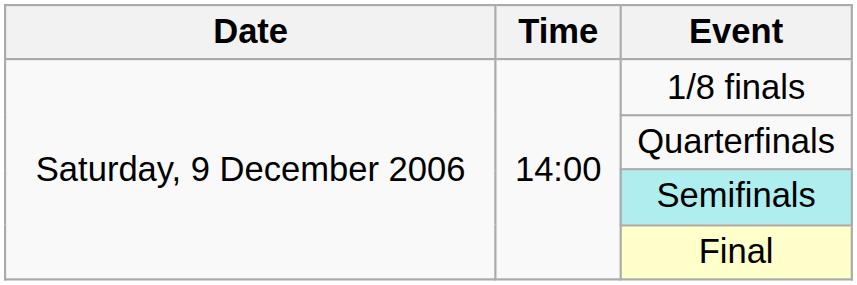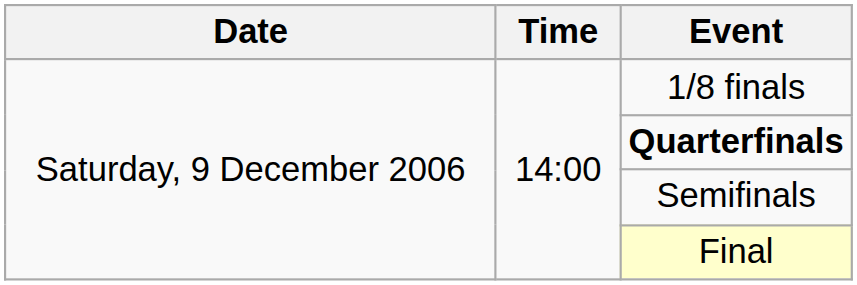(736, 141) normal -> (736, 141) bold
(736, 196) paleturquoise background -> (736, 196) no background
